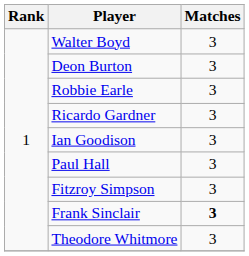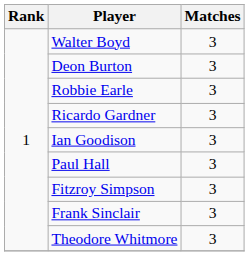(213, 213) bold -> (213, 213) normal
